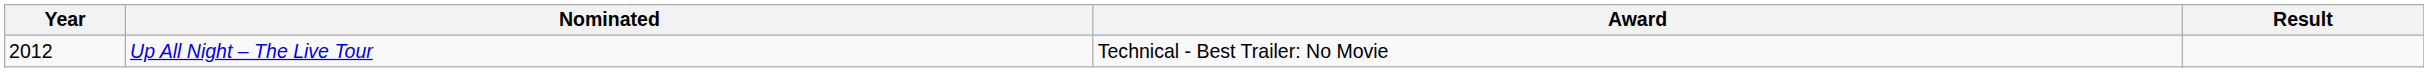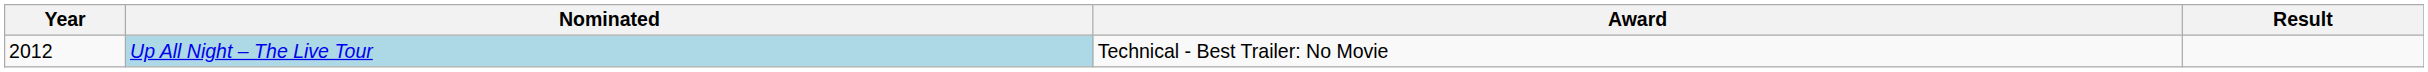(251, 50) no background -> (251, 50) lightblue background
